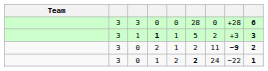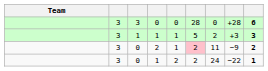(157, 35) bold -> (157, 35) normal
(196, 47) no background -> (196, 47) pink background
(234, 47) bold -> (234, 47) normal
(196, 60) bold -> (196, 60) normal
